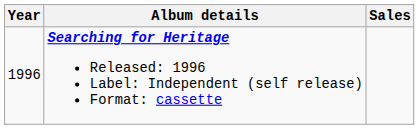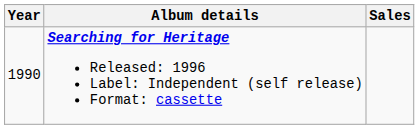(24, 76) 1996 -> (24, 76) 1990
